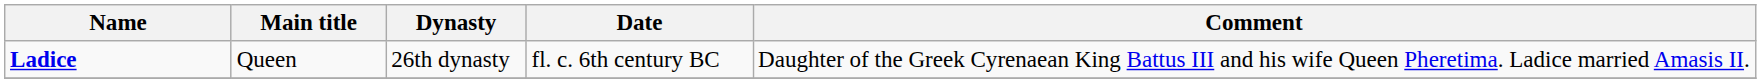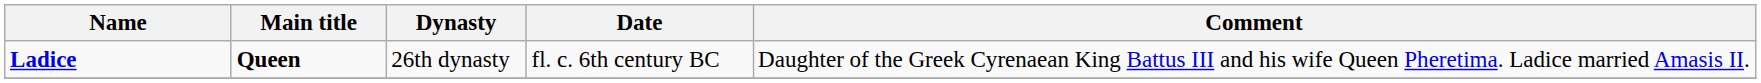(267, 59) normal -> (269, 59) bold
